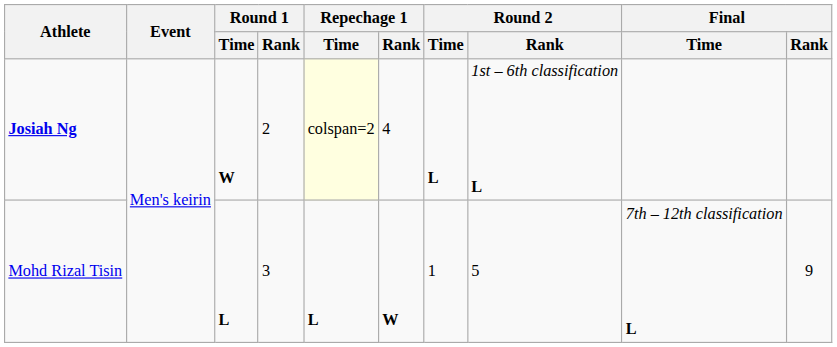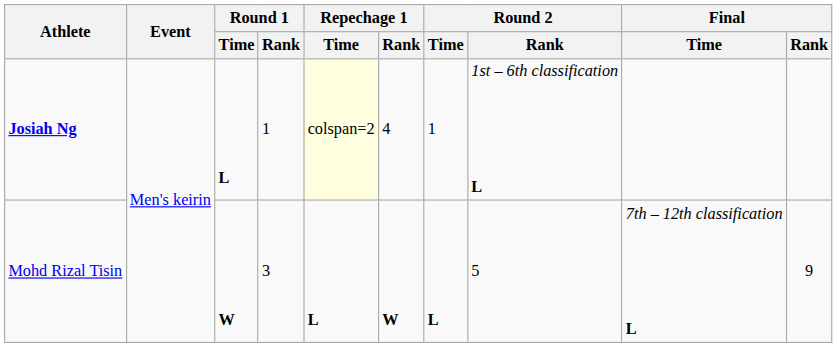(227, 177) W -> (224, 177) L
(266, 129) 2 -> (266, 129) 1
(433, 177) L -> (432, 129) 1
(224, 319) L -> (227, 319) W
(432, 271) 1 -> (433, 319) L
